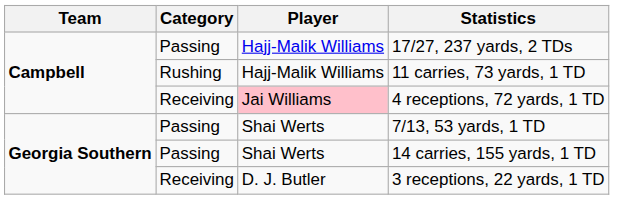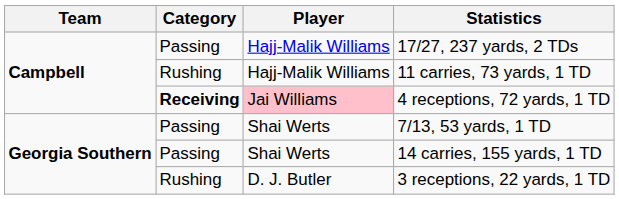(197, 99) normal -> (200, 99) bold
(197, 180) Receiving -> (191, 180) Rushing
